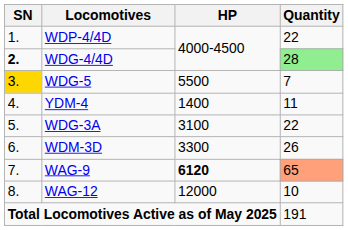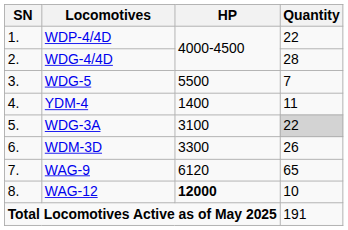(13, 59) bold -> (13, 59) normal
(291, 59) lightgreen background -> (291, 59) no background
(13, 81) gold background -> (13, 81) no background
(291, 125) no background -> (291, 125) lightgrey background
(193, 170) bold -> (193, 170) normal
(291, 170) lightsalmon background -> (291, 170) no background
(197, 192) normal -> (197, 192) bold
